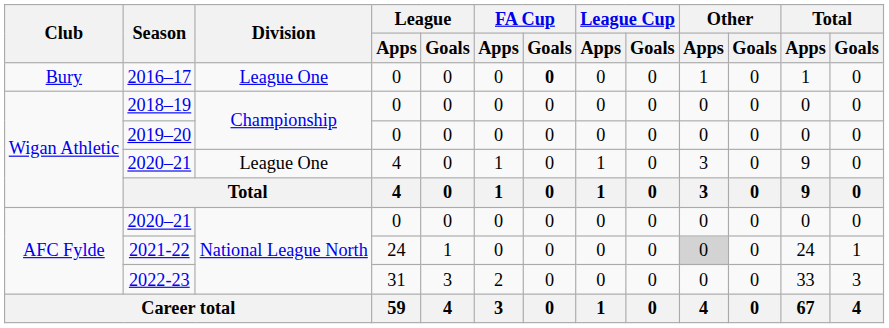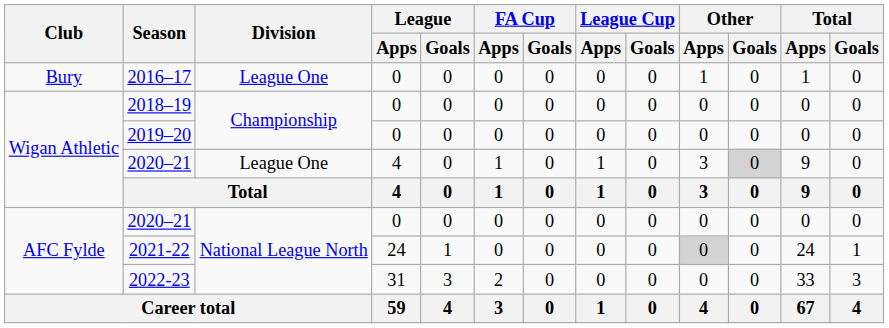(549, 76) bold -> (549, 76) normal
(755, 163) no background -> (755, 163) lightgrey background
